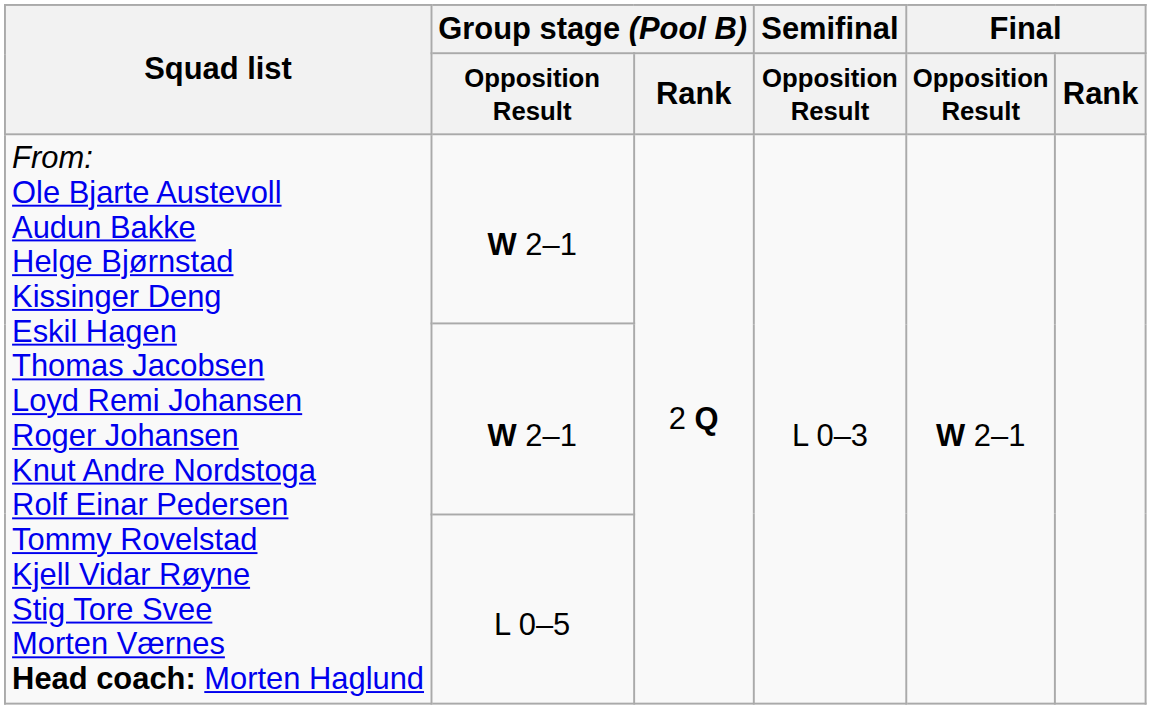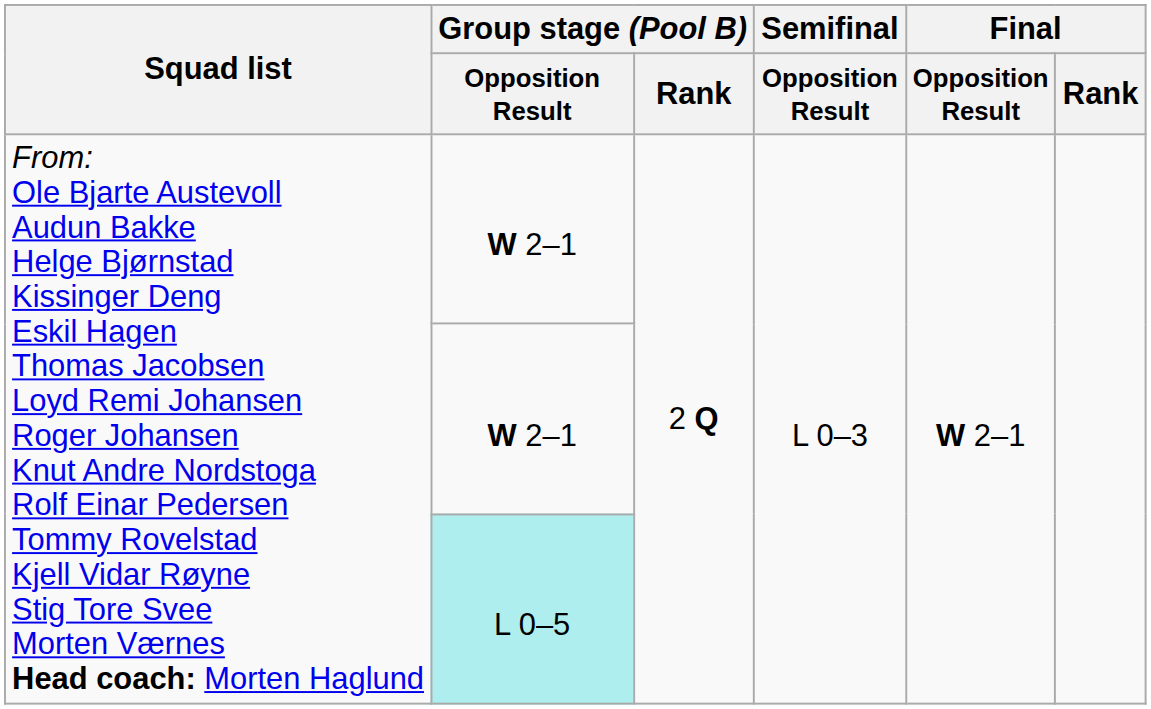(532, 625) no background -> (532, 625) paleturquoise background
